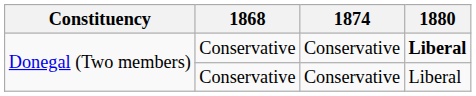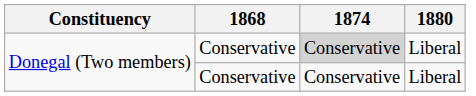(352, 47) no background -> (352, 47) lightgrey background
(437, 47) bold -> (435, 47) normal
